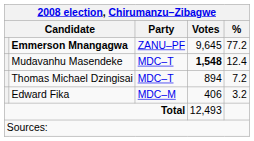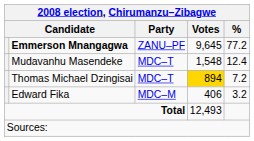(209, 62) bold -> (209, 62) normal
(213, 78) no background -> (213, 78) gold background
